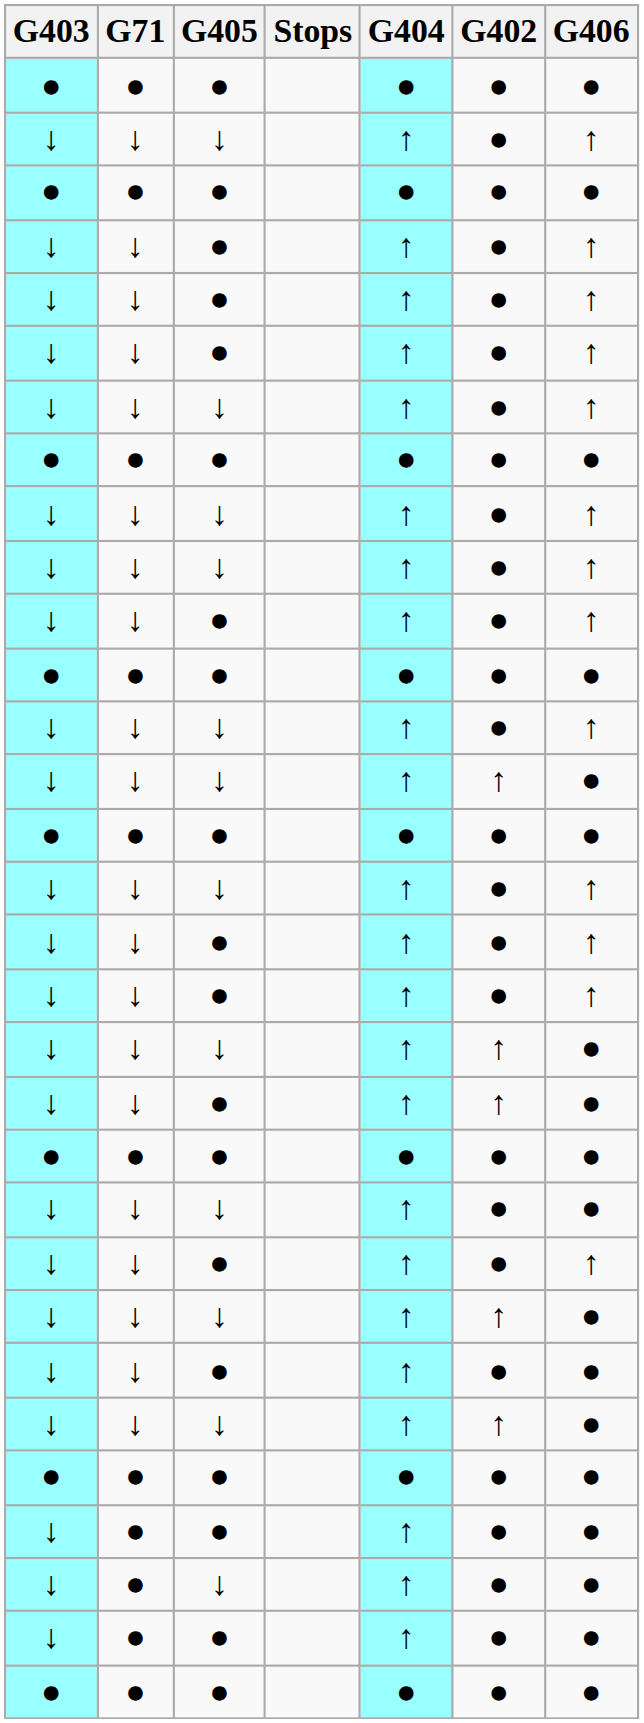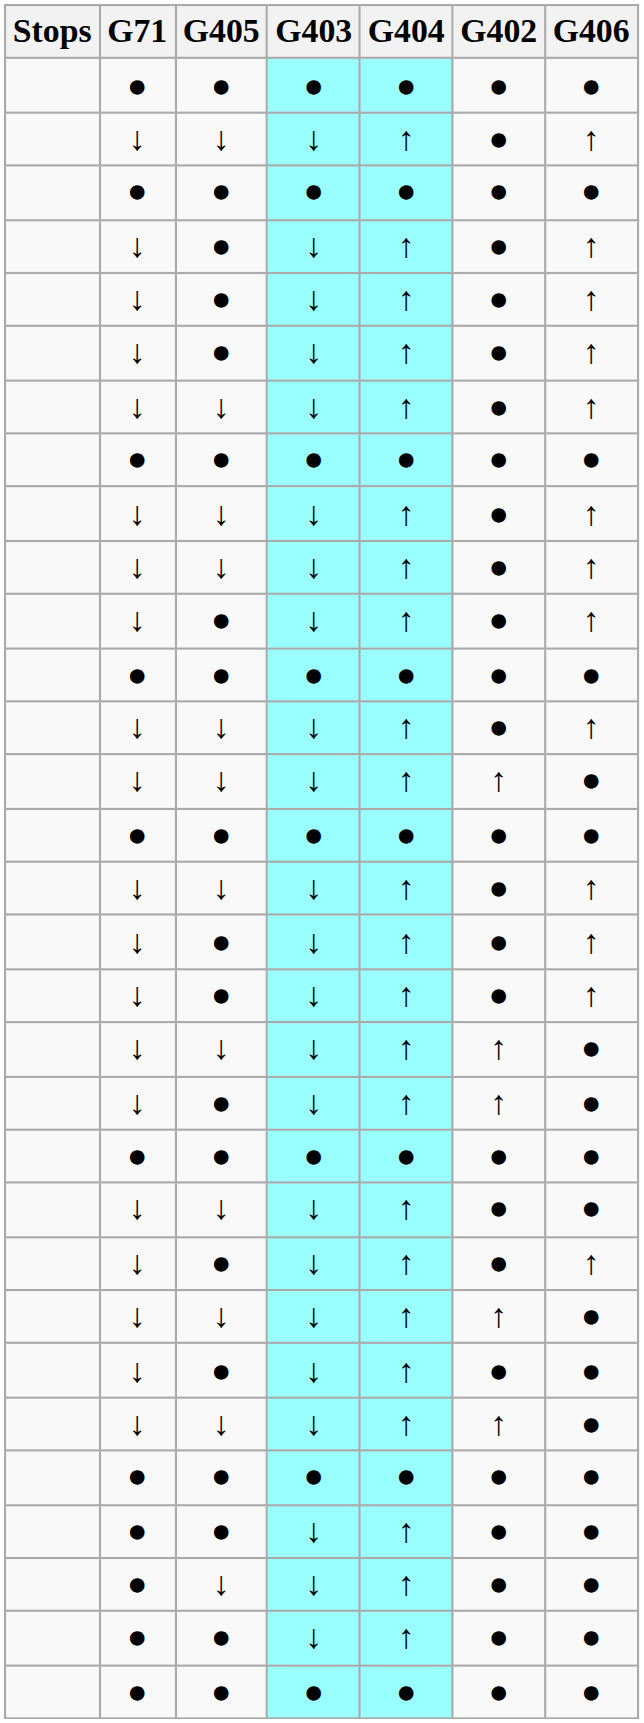columns swapped: (51, 31) <-> (313, 31)
